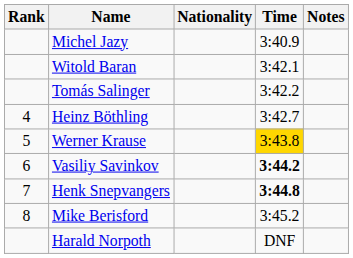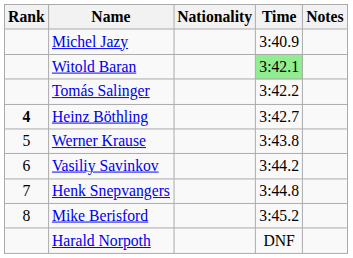(280, 66) no background -> (279, 66) lightgreen background
(26, 116) normal -> (26, 116) bold
(280, 141) gold background -> (279, 141) no background
(280, 166) bold -> (279, 166) normal
(280, 191) bold -> (279, 191) normal
